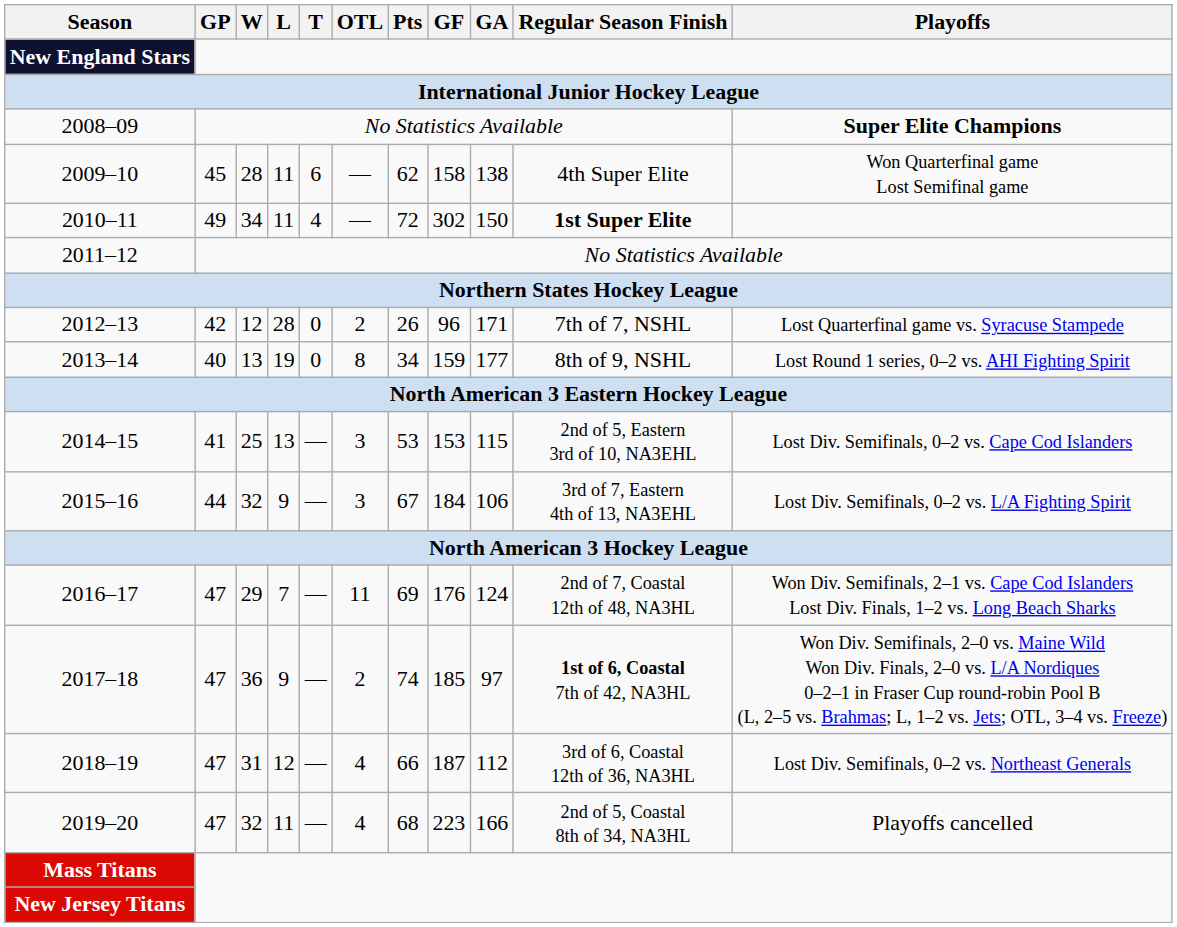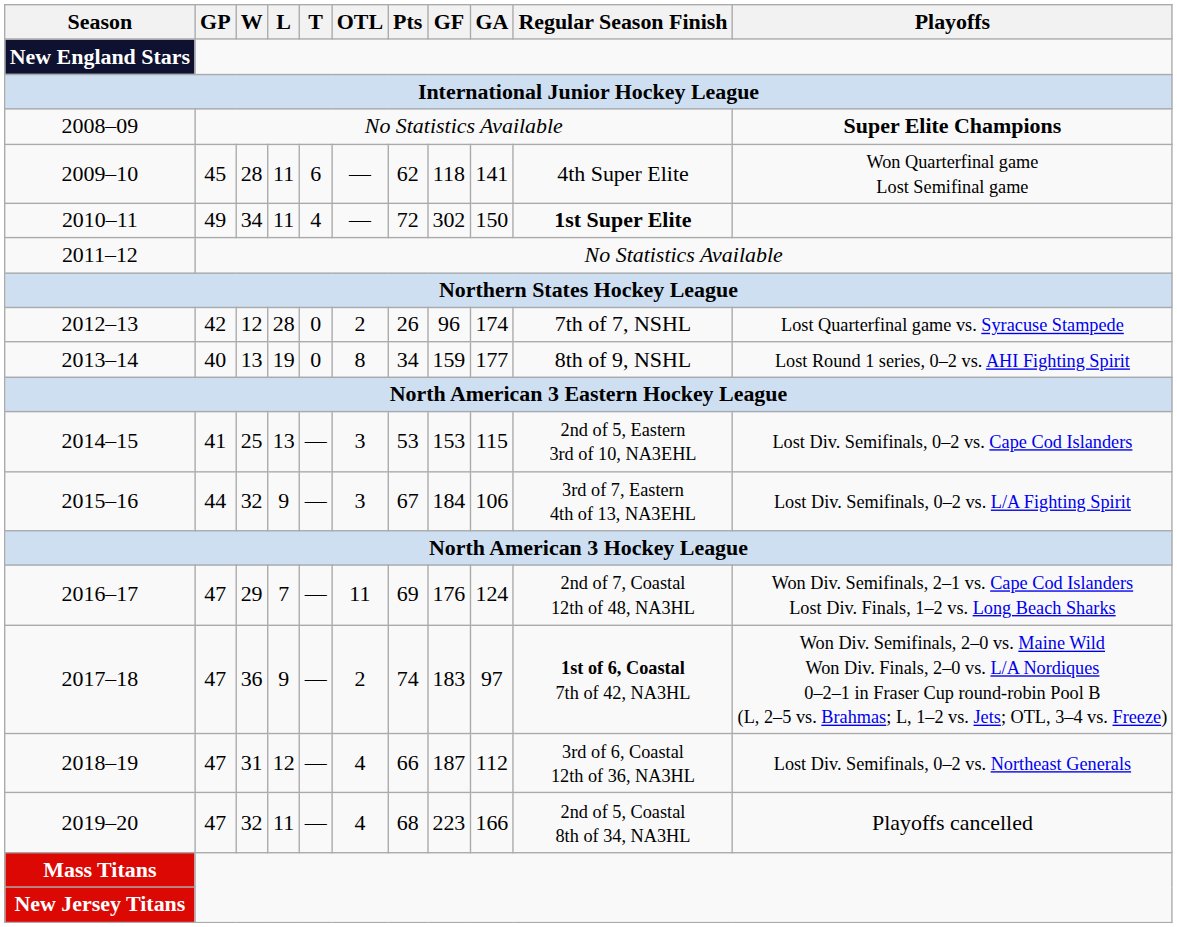(449, 173) 158 -> (449, 173) 118
(492, 173) 138 -> (492, 173) 141
(492, 324) 171 -> (492, 324) 174
(449, 678) 185 -> (449, 678) 183
